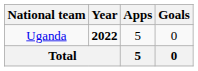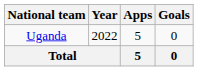(104, 35) bold -> (104, 35) normal
